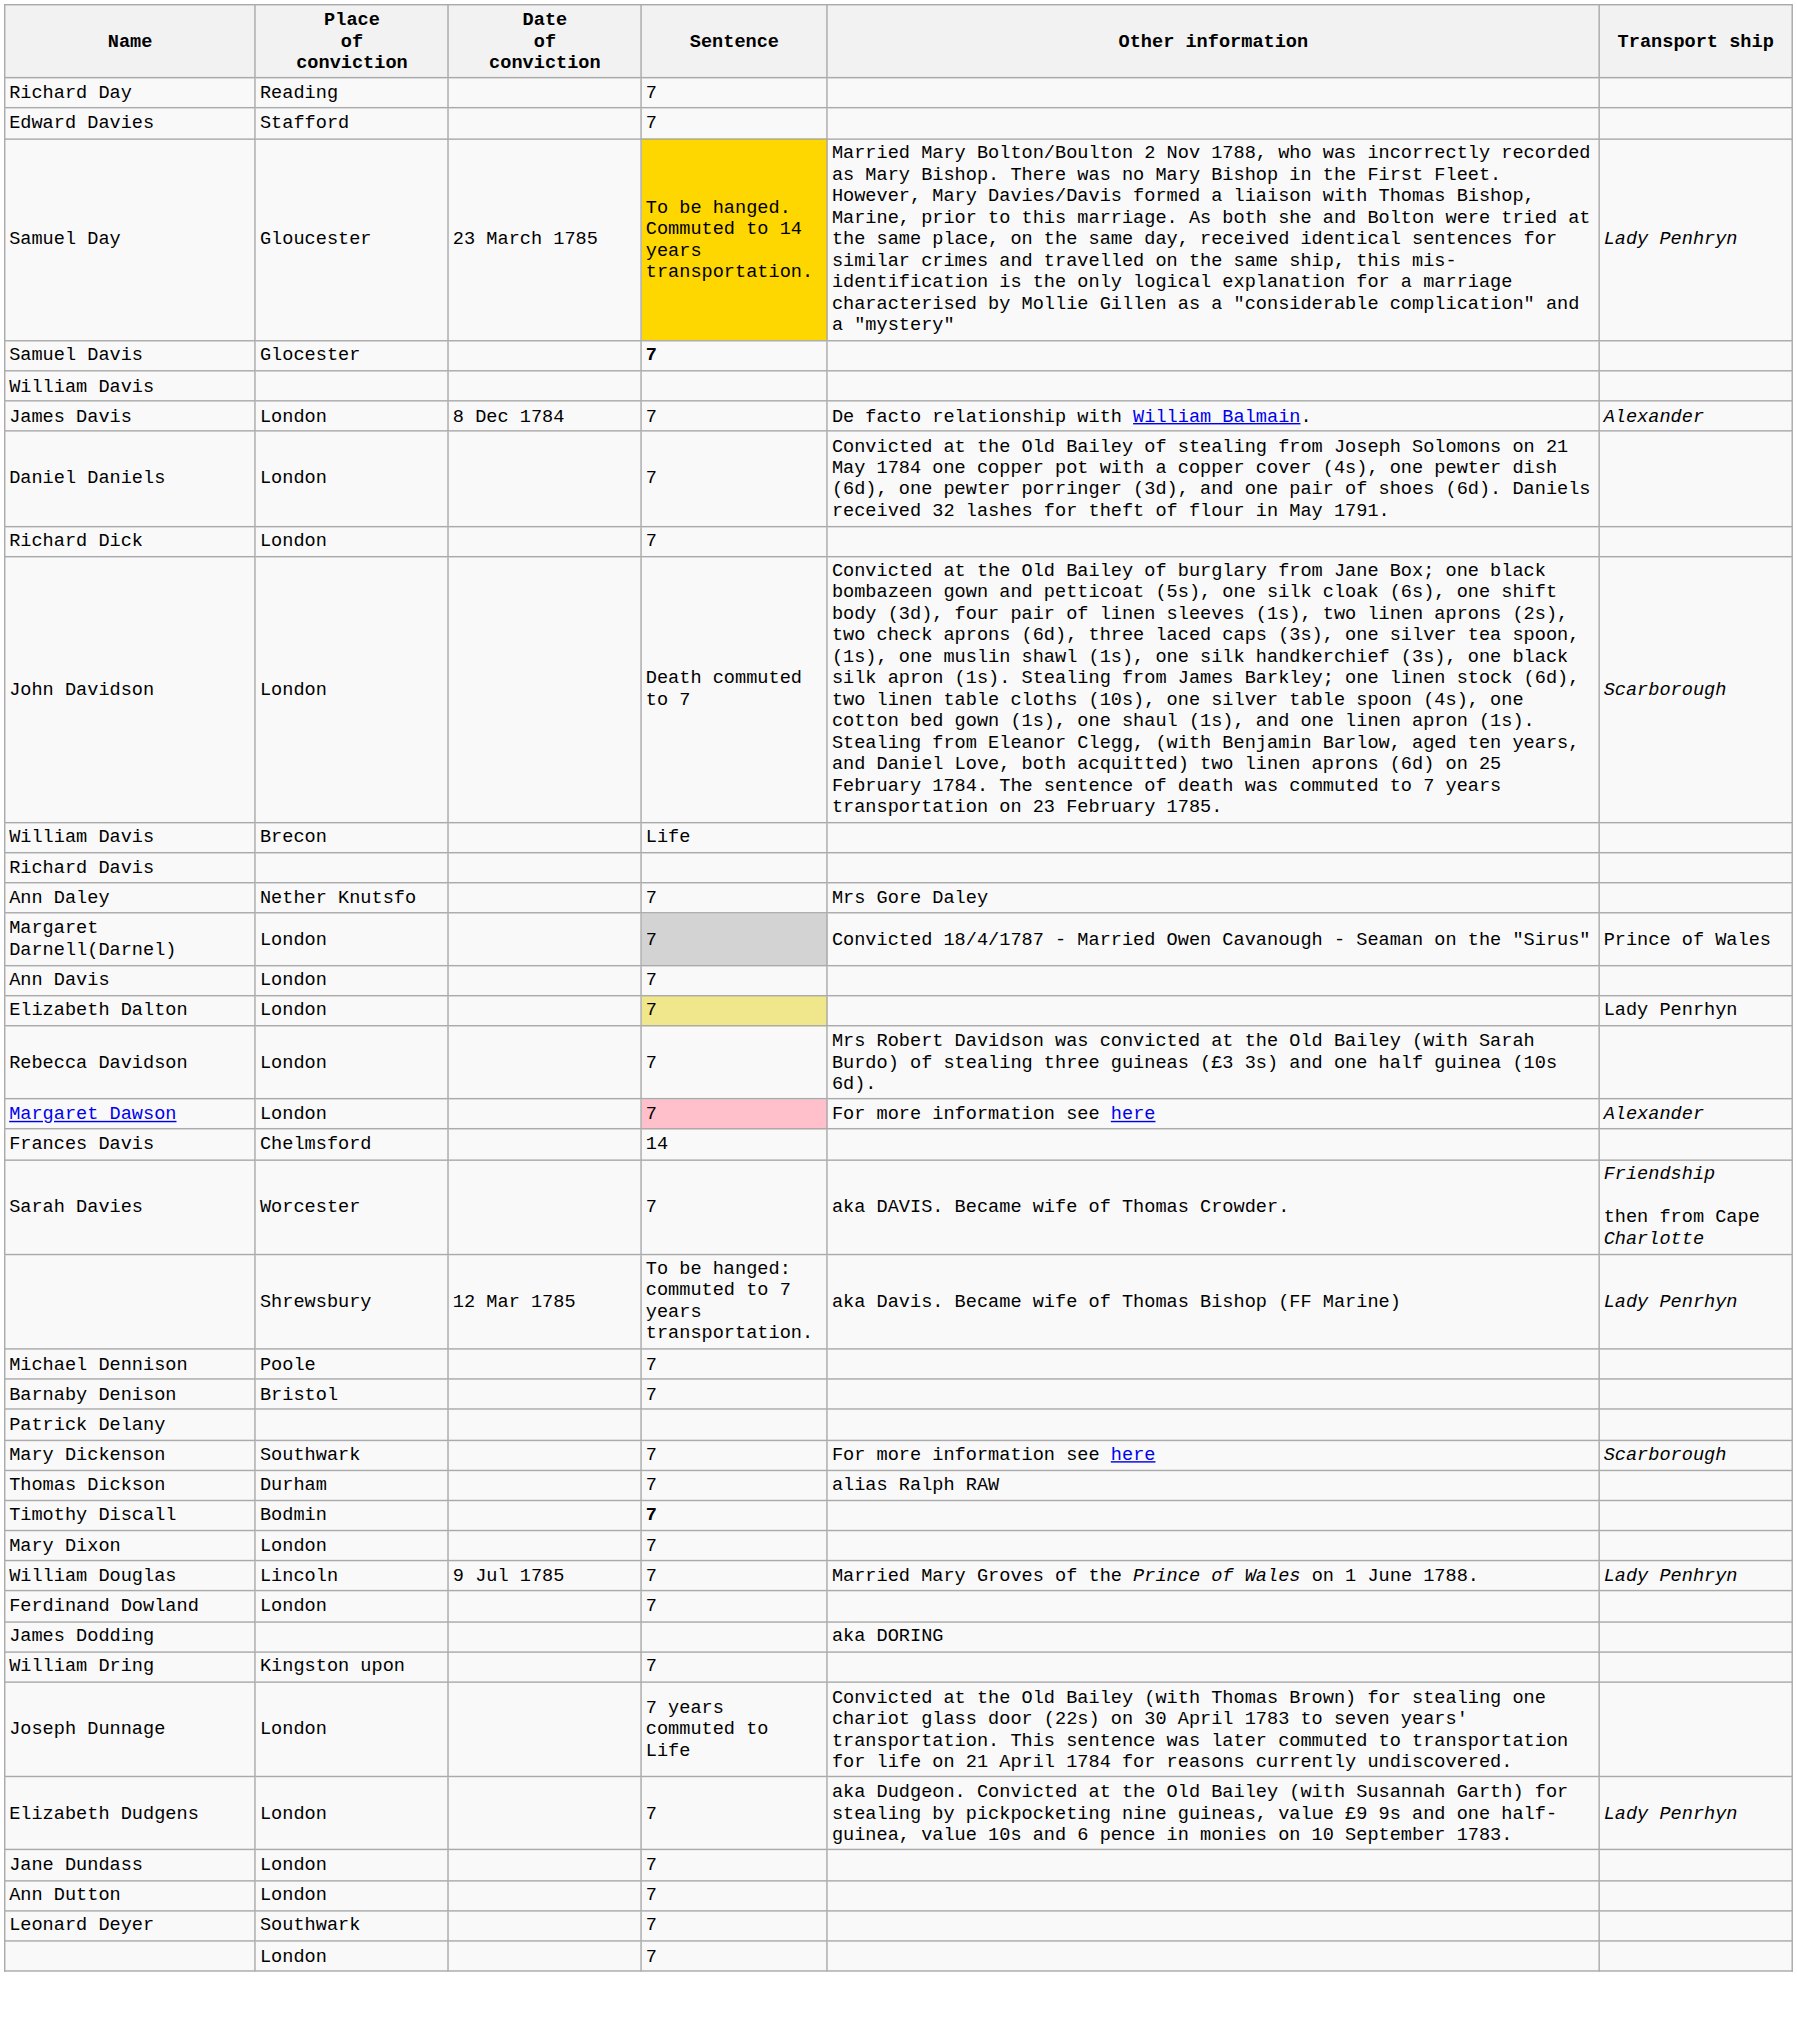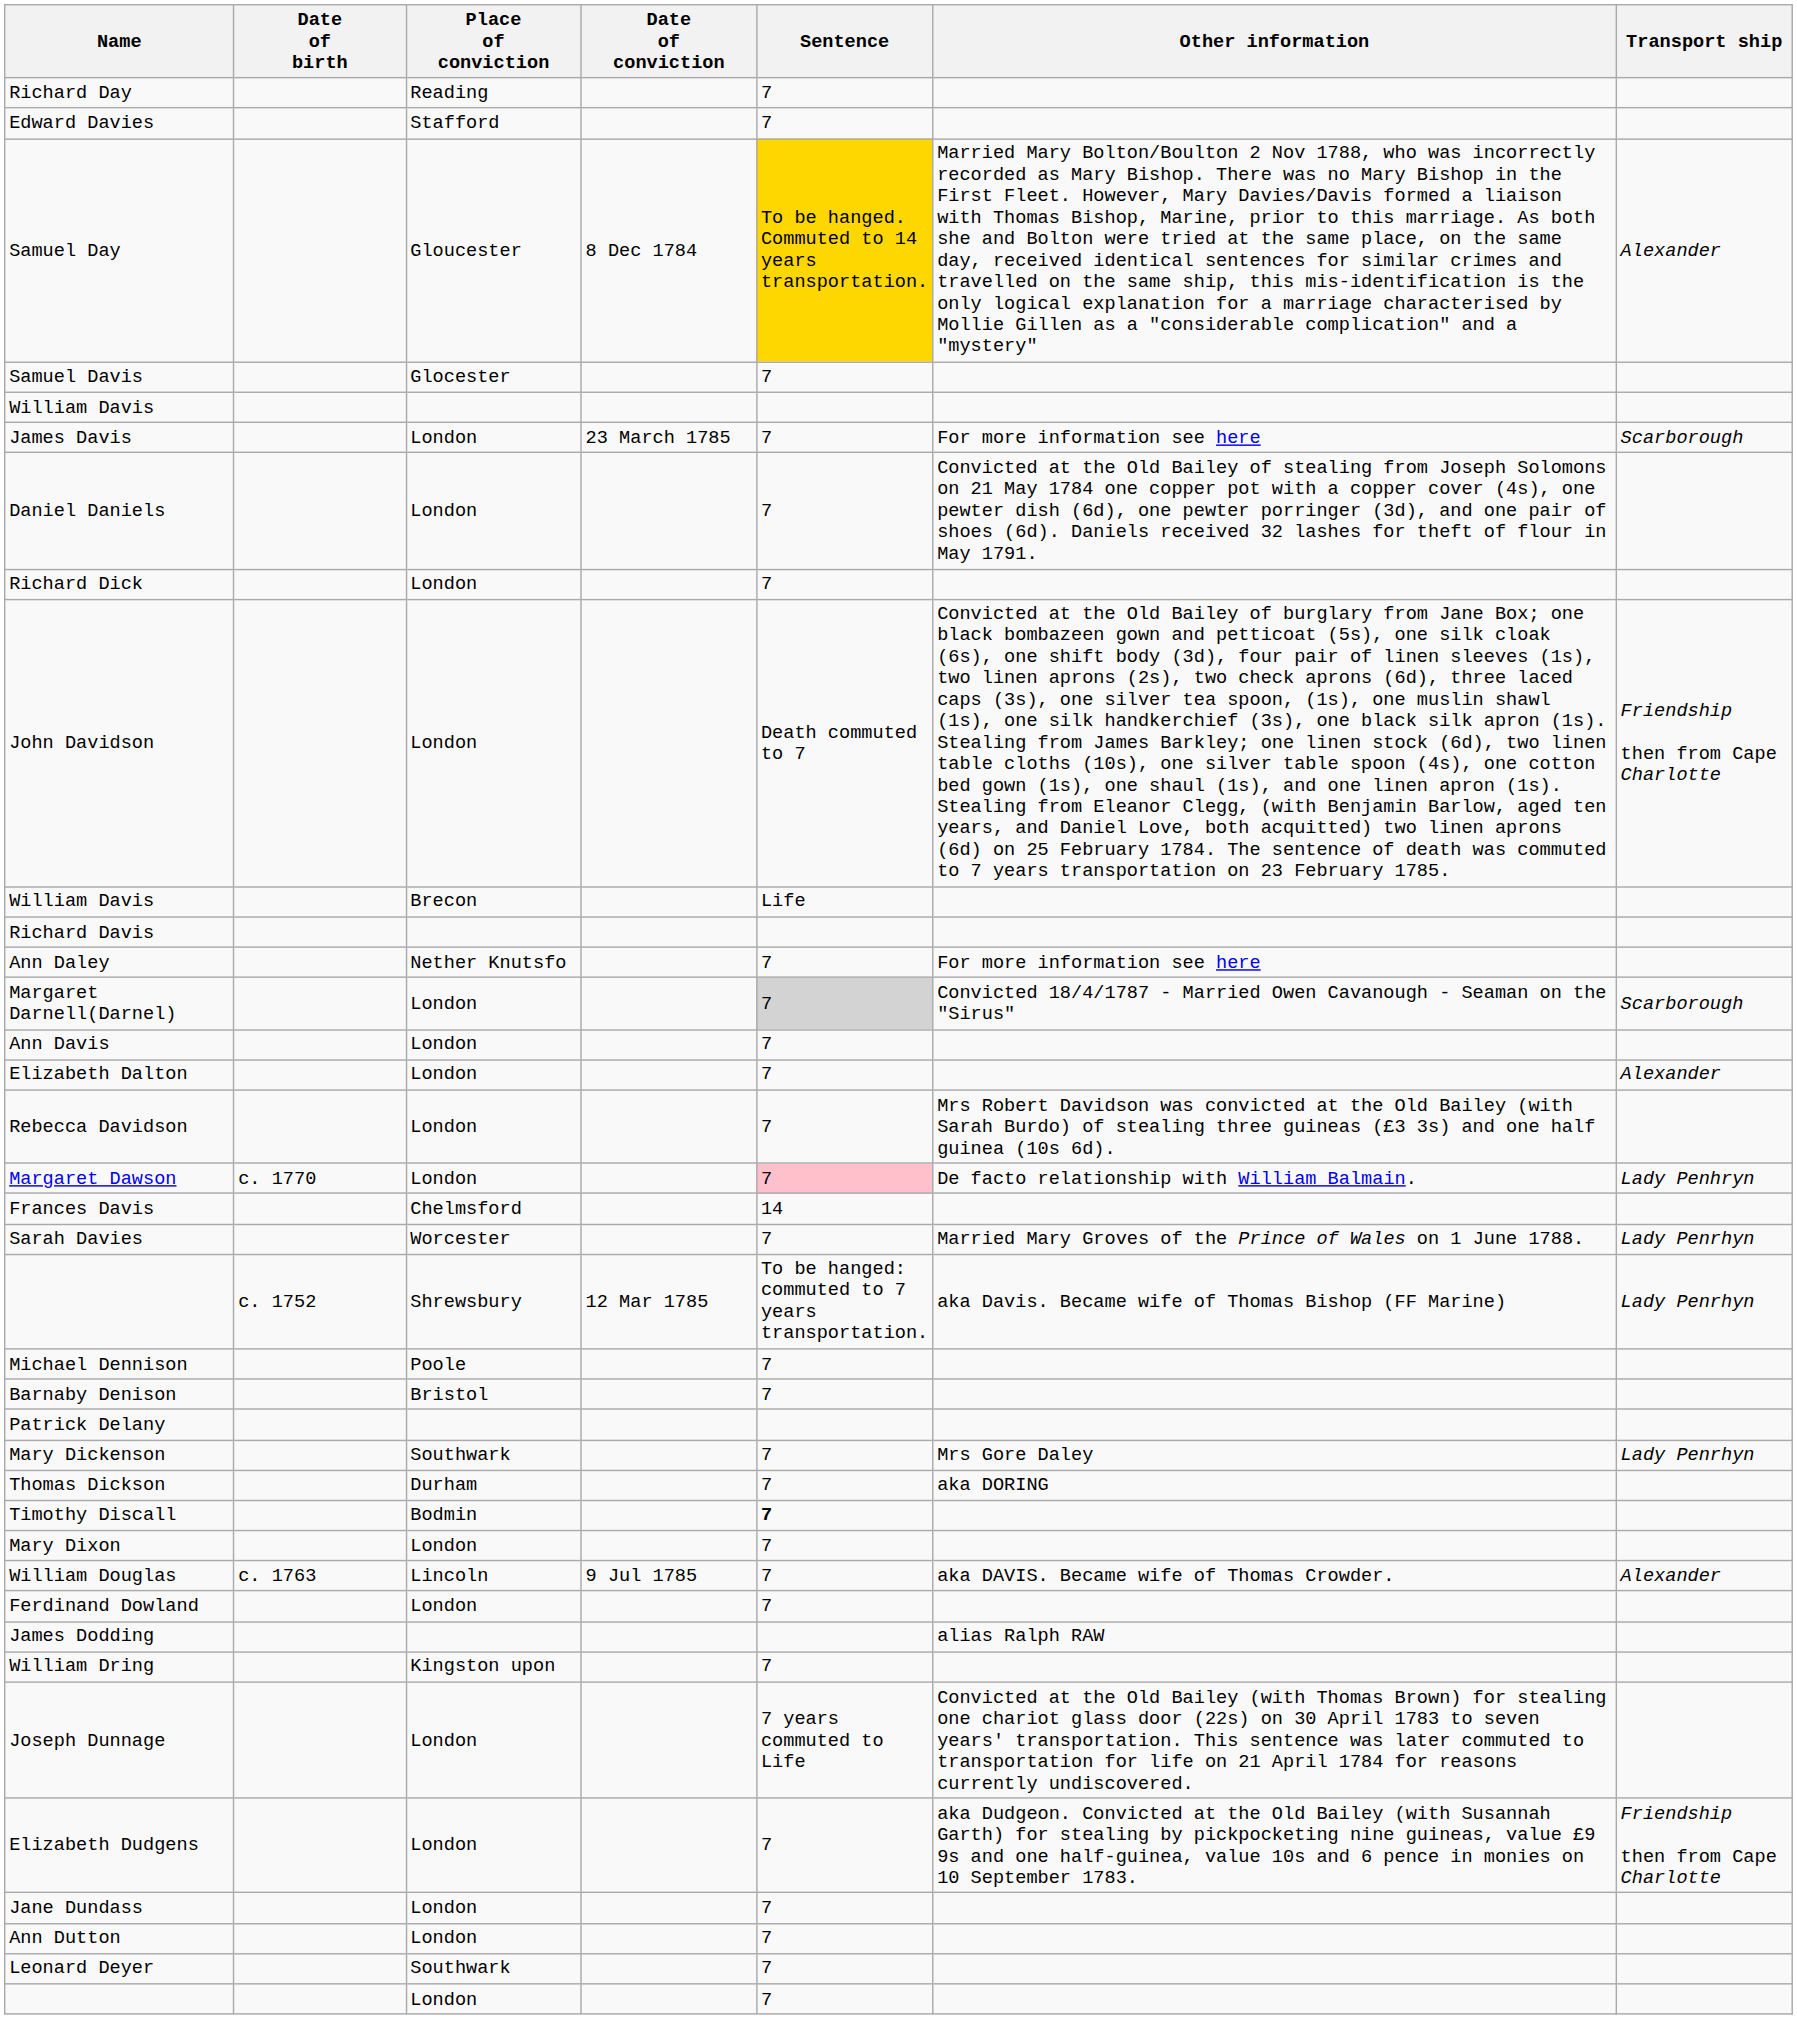+ column: (320, 41)
(525, 239) 23 March 1785 -> (641, 250) 8 Dec 1784
(1671, 239) Lady Penhryn -> (1671, 250) Alexander
(651, 356) bold -> (767, 377) normal
(509, 416) 8 Dec 1784 -> (658, 438) 23 March 1785
(1072, 416) De facto relationship with William Balmain. -> (1099, 438) For more information see here
(1654, 416) Alexander -> (1682, 438) Scarborough
(1665, 689) Scarborough -> (1699, 743) Friendship then from Cape Charlotte
(910, 898) Mrs Gore Daley -> (1099, 963) For more information see here
(1687, 939) Prince of Wales -> (1682, 1004) Scarborough
(651, 1011) khaki background -> (767, 1075) no background
(1671, 1011) Lady Penrhyn -> (1671, 1075) Alexander
(994, 1114) For more information see here -> (1177, 1178) De facto relationship with William Balmain.
(1654, 1114) Alexander -> (1688, 1178) Lady Penhryn
(1061, 1207) aka DAVIS. Became wife of Thomas Crowder. -> (1261, 1239) Married Mary Groves of the Prince of Wales on 1 June 1788.
(1682, 1207) Friendship then from Cape Charlotte -> (1688, 1239) Lady Penrhyn
(994, 1455) For more information see here -> (1015, 1455) Mrs Gore Daley
(1665, 1455) Scarborough -> (1688, 1455) Lady Penrhyn
(916, 1485) alias Ralph RAW -> (993, 1485) aka DORING
(1155, 1576) Married Mary Groves of the Prince of Wales on 1 June 1788. -> (1166, 1576) aka DAVIS. Became wife of Thomas Crowder.
(1671, 1576) Lady Penhryn -> (1671, 1576) Alexander
(888, 1637) aka DORING -> (1021, 1637) alias Ralph RAW
(1671, 1813) Lady Penrhyn -> (1699, 1846) Friendship then from Cape Charlotte
